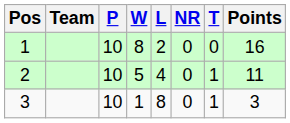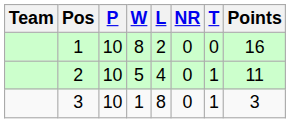columns swapped: (25, 18) <-> (72, 18)
